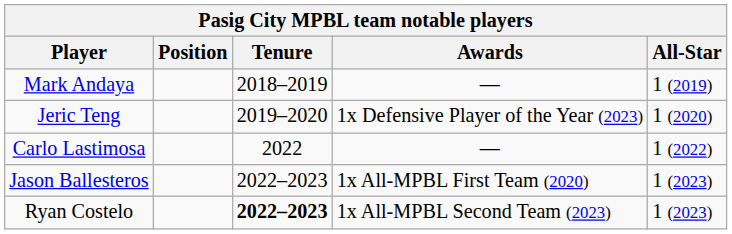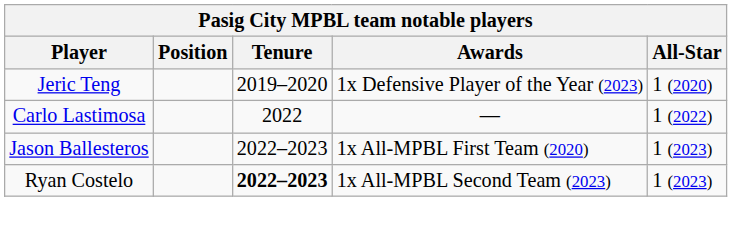- row: (79, 84)
